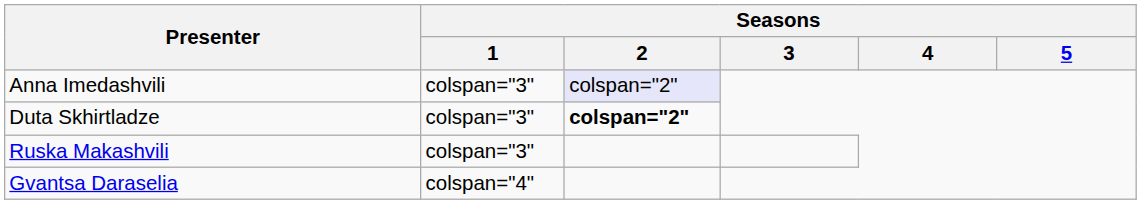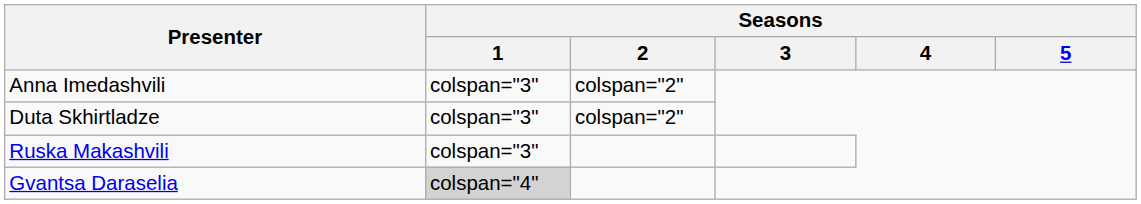(623, 85) lavender background -> (629, 85) no background
(629, 118) bold -> (629, 118) normal
(480, 183) no background -> (484, 183) lightgrey background
